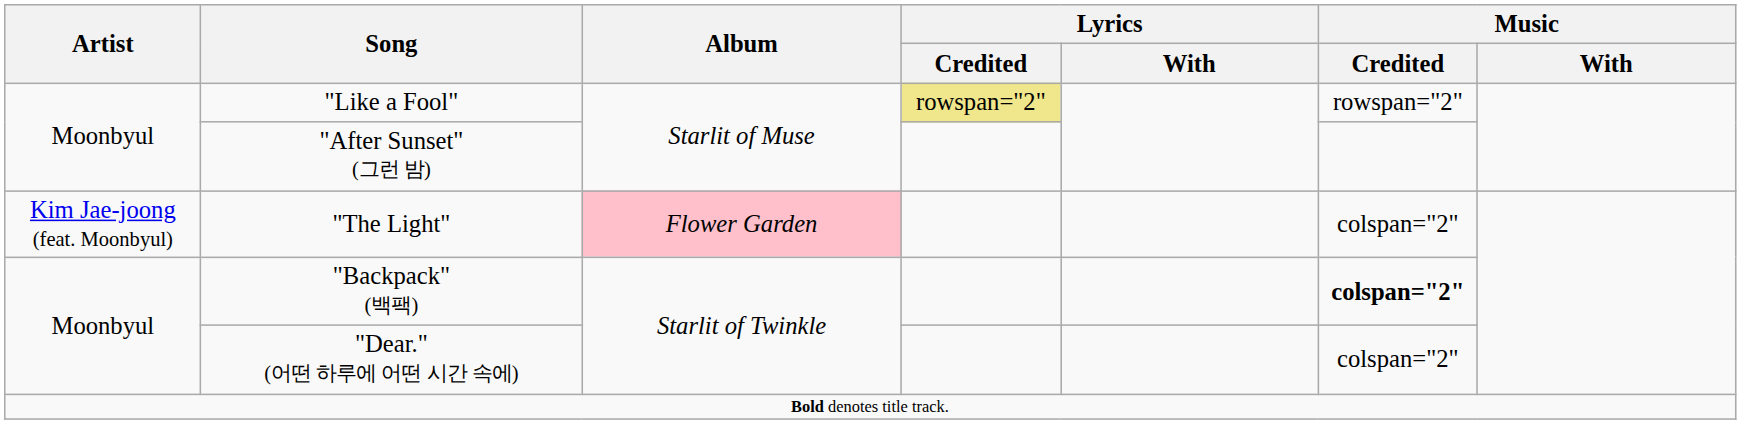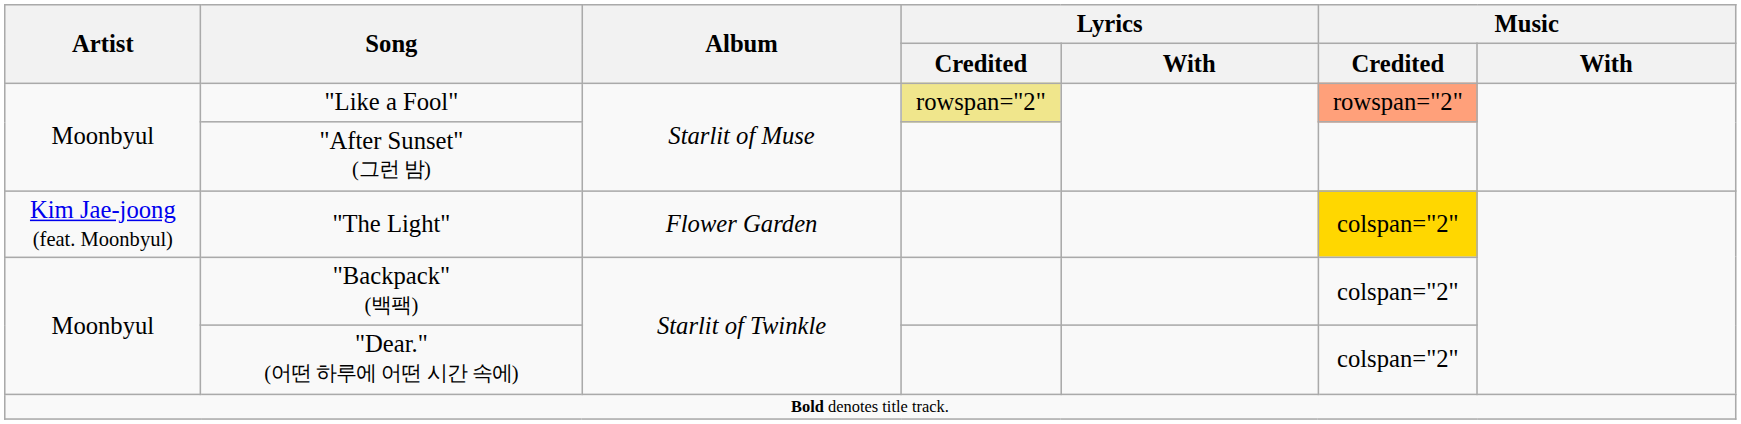(1398, 102) no background -> (1398, 102) lightsalmon background
(742, 223) pink background -> (742, 223) no background
(1398, 223) no background -> (1398, 223) gold background
(1398, 291) bold -> (1398, 291) normal
